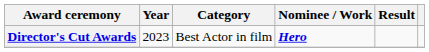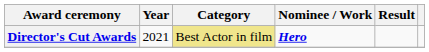(156, 36) 2023 -> (156, 36) 2021
(224, 36) no background -> (224, 36) khaki background
